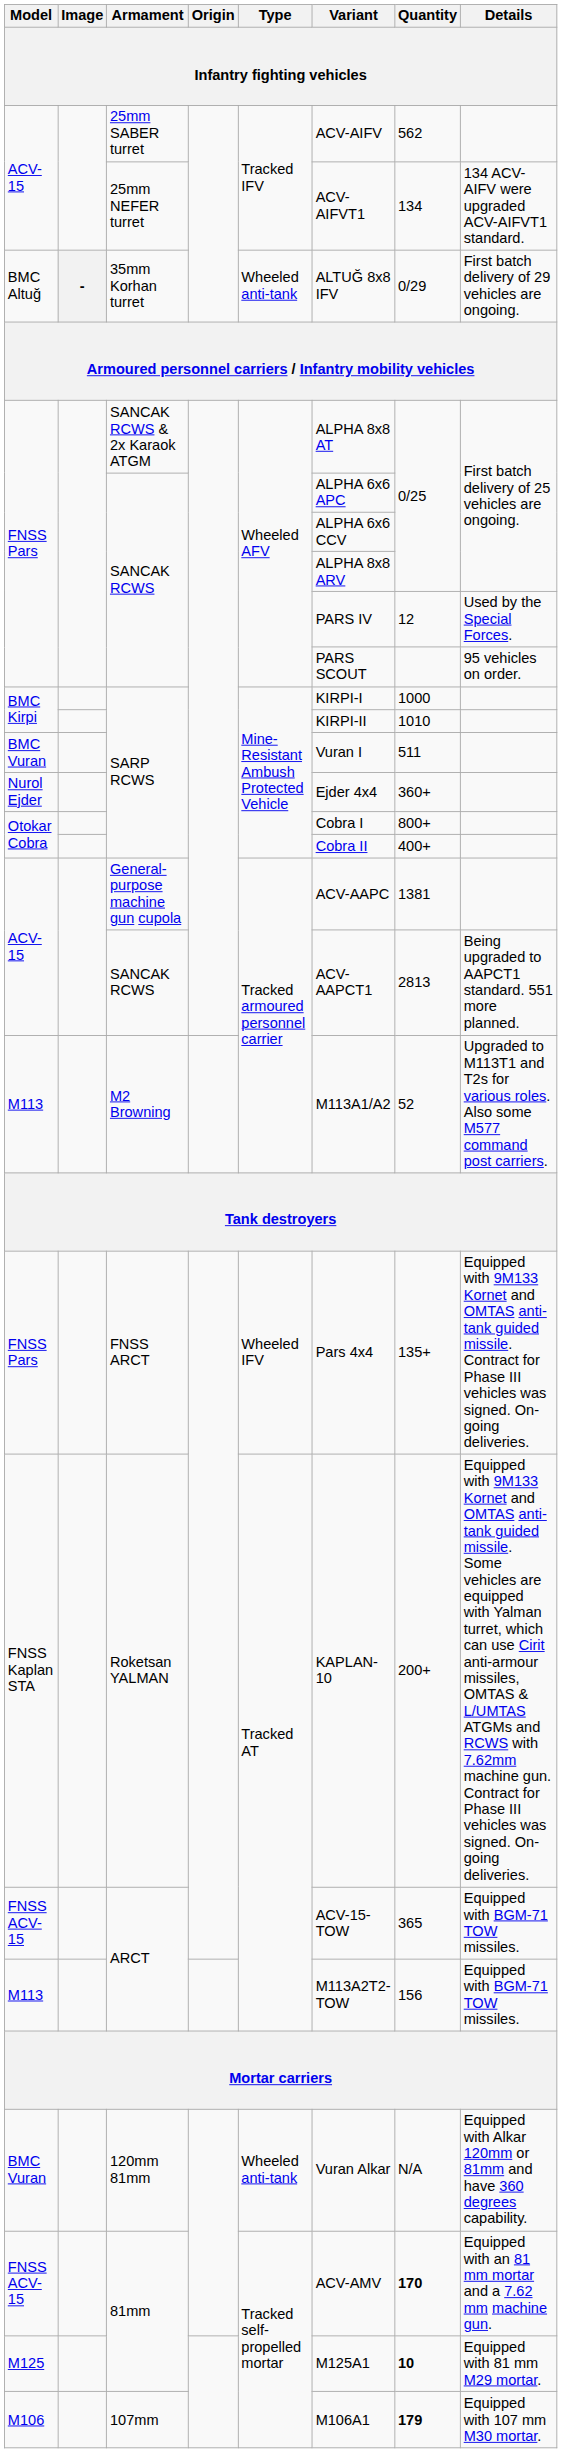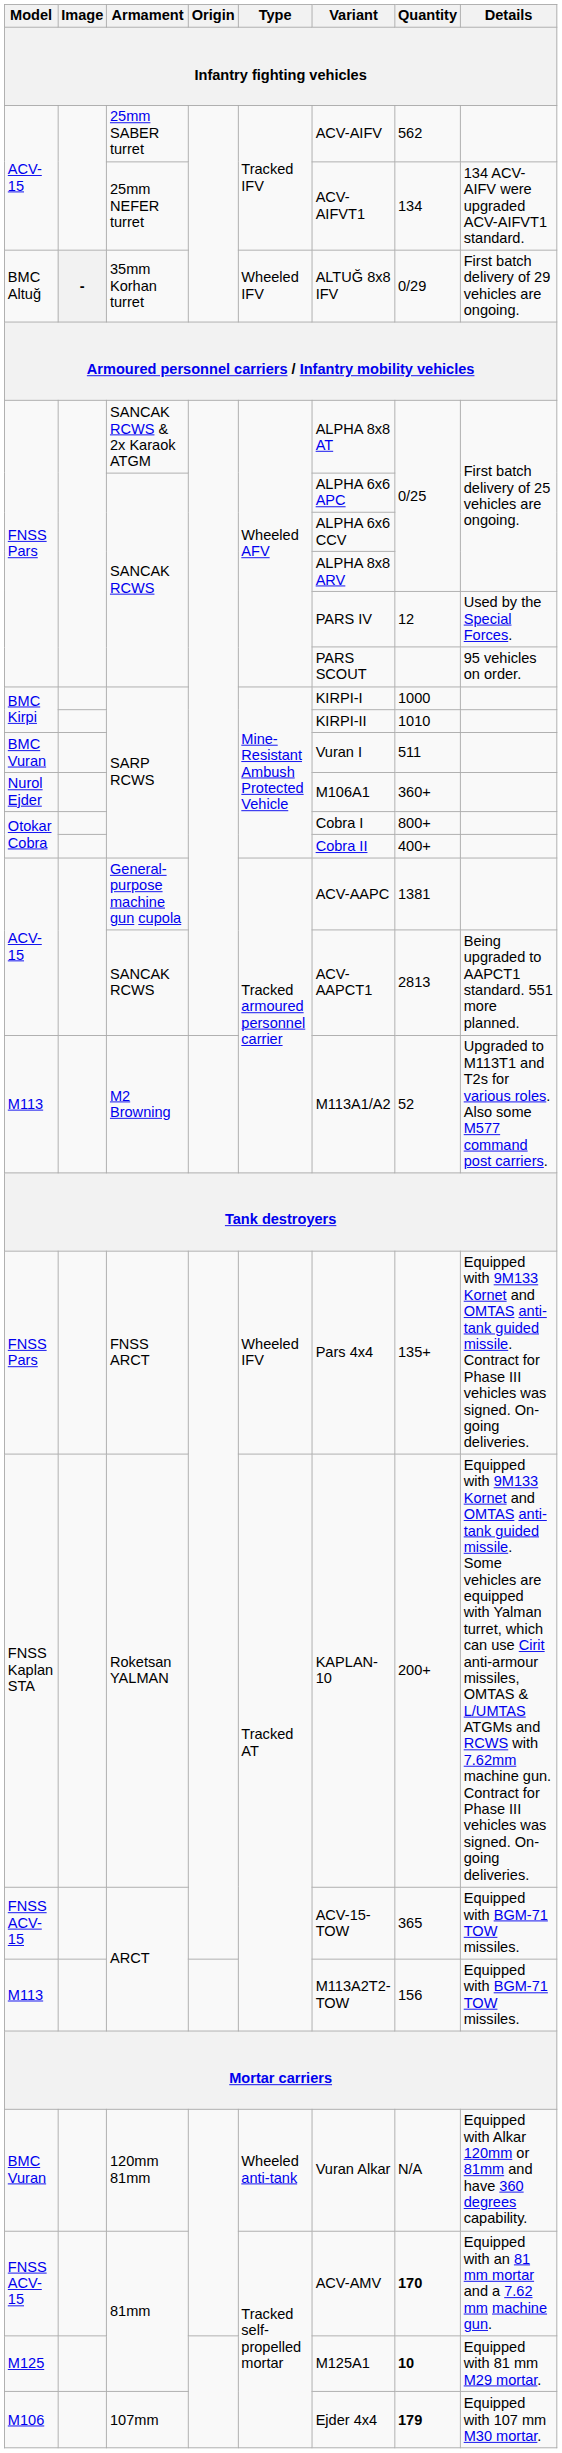(270, 286) Wheeled anti-tank -> (270, 286) Wheeled IFV
(346, 791) Ejder 4x4 -> (343, 791) M106A1
(343, 2419) M106A1 -> (346, 2419) Ejder 4x4
